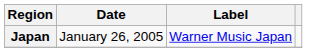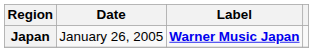(231, 36) normal -> (234, 36) bold
